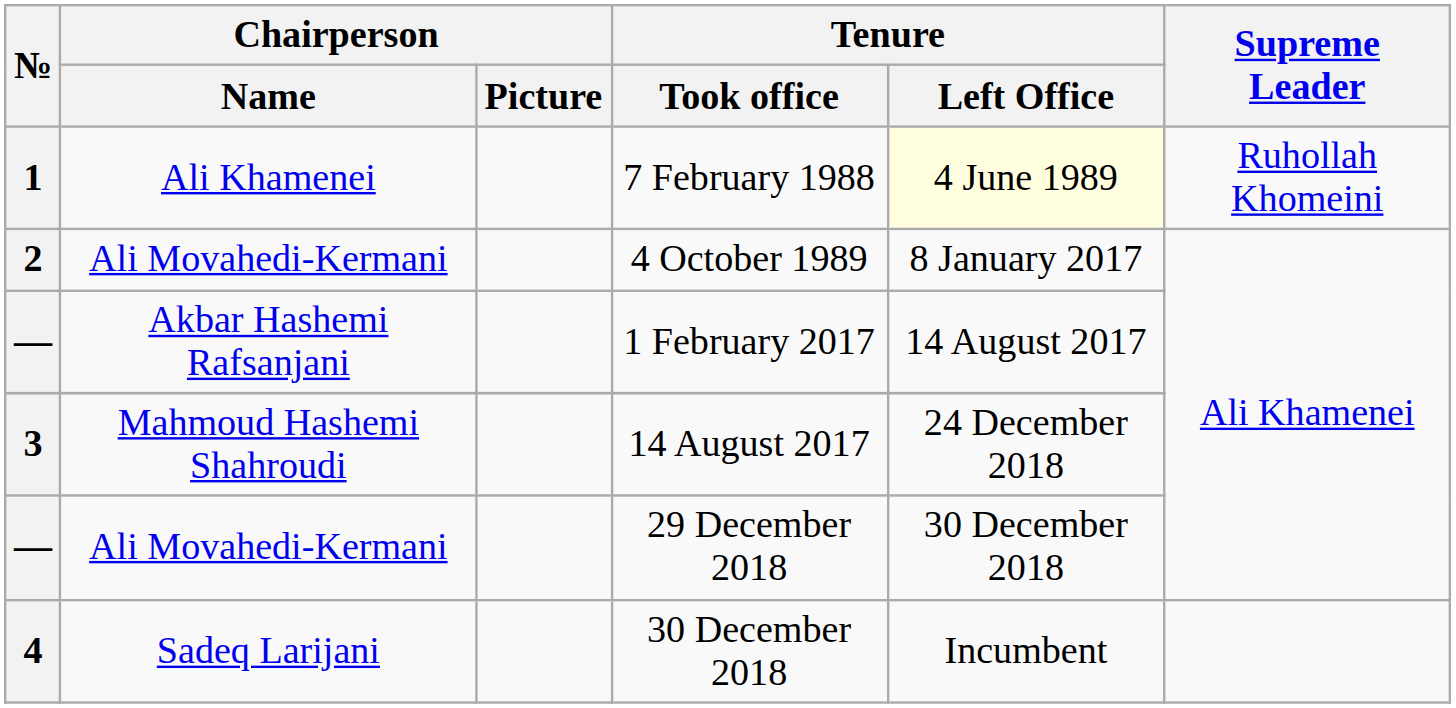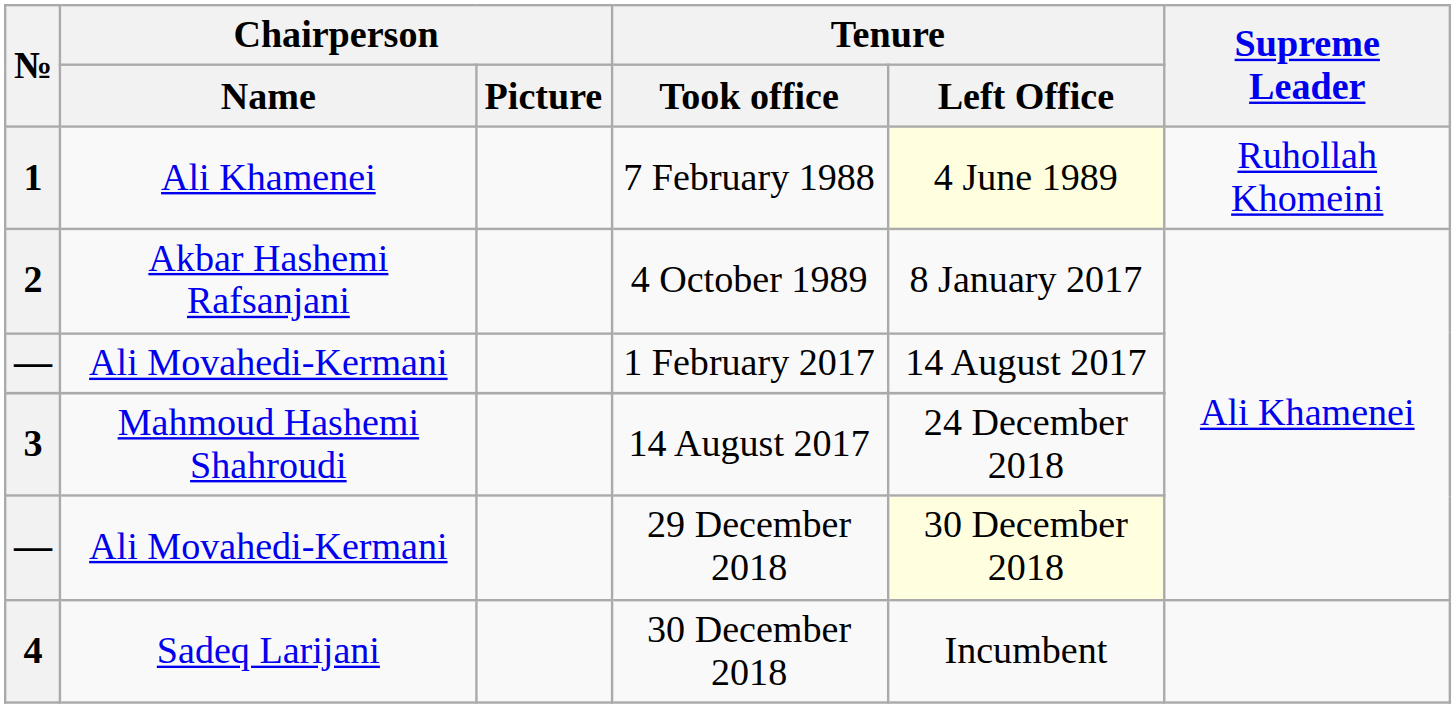(268, 258) Ali Movahedi-Kermani -> (268, 280) Akbar Hashemi Rafsanjani
(268, 340) Akbar Hashemi Rafsanjani -> (268, 361) Ali Movahedi-Kermani
(1026, 546) no background -> (1026, 546) lightyellow background
